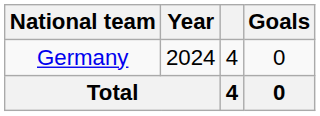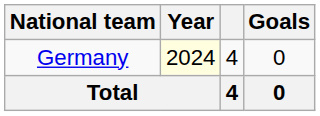(191, 57) no background -> (191, 57) lightyellow background
